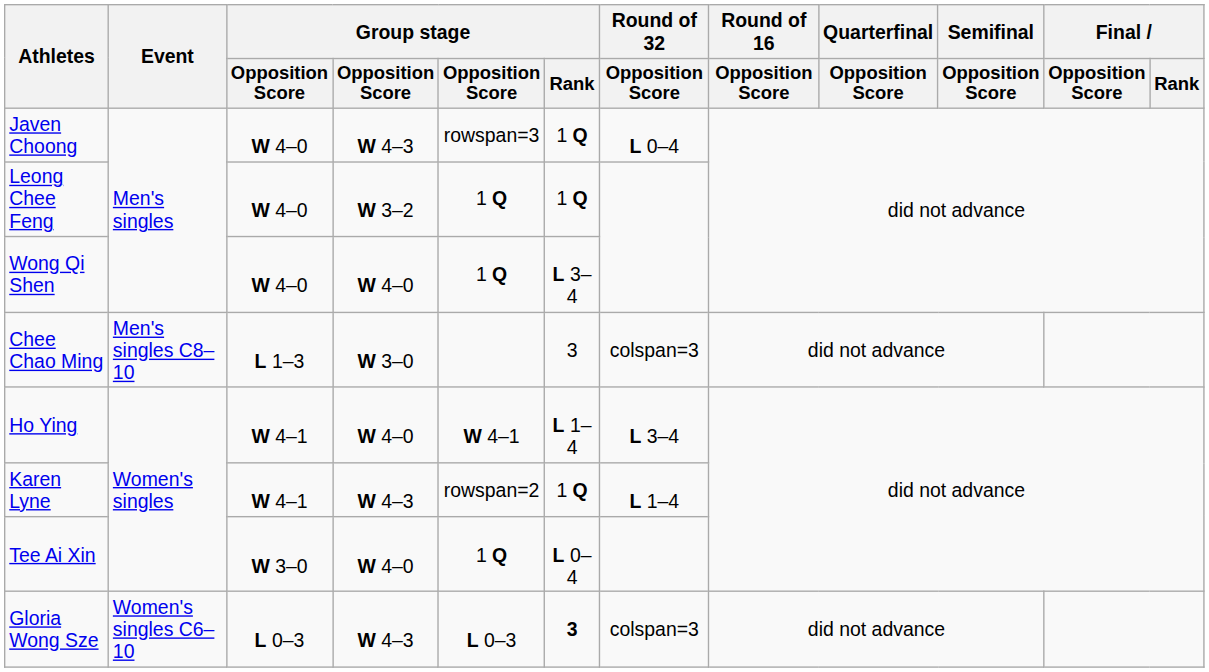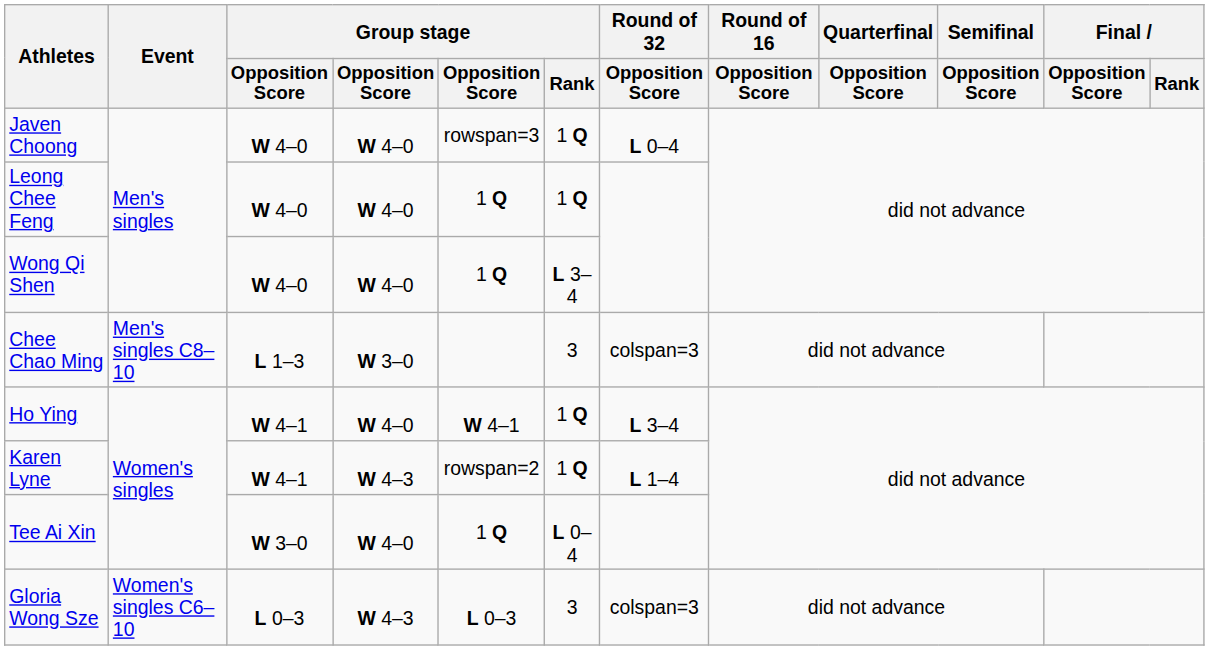(386, 146) W 4–3 -> (386, 146) W 4–0
(386, 210) W 3–2 -> (386, 210) W 4–0
(572, 436) L 1–4 -> (572, 414) 1 Q
(572, 629) bold -> (572, 607) normal
